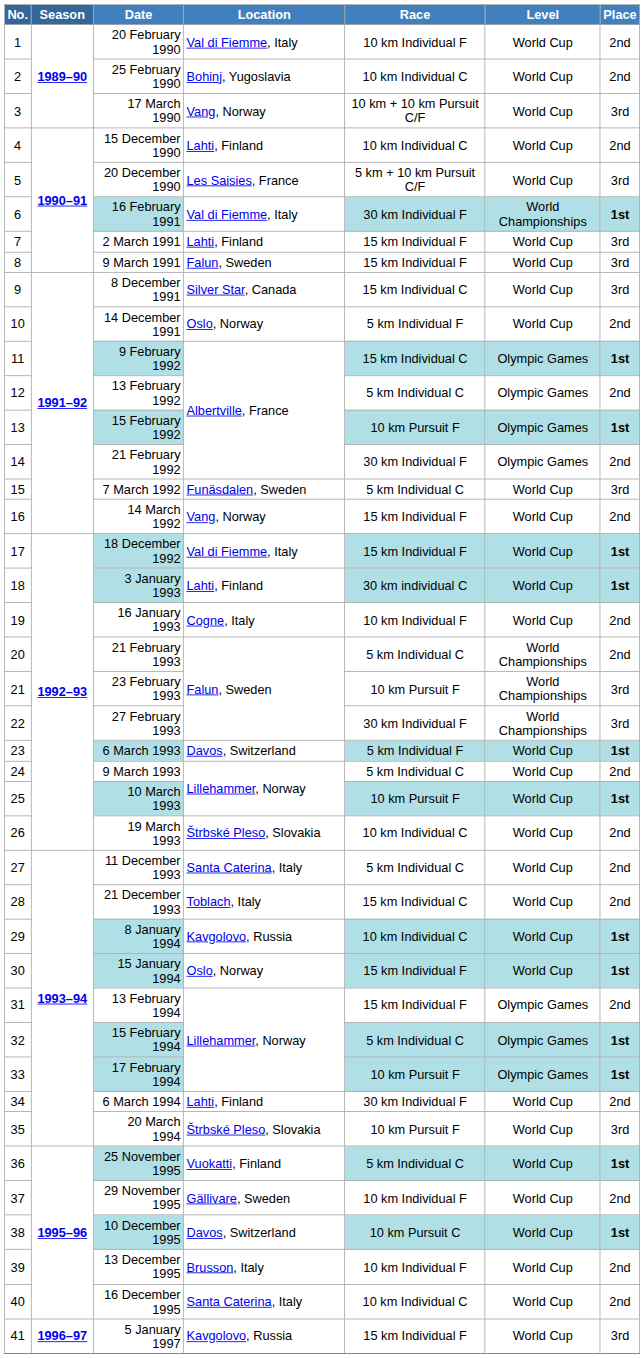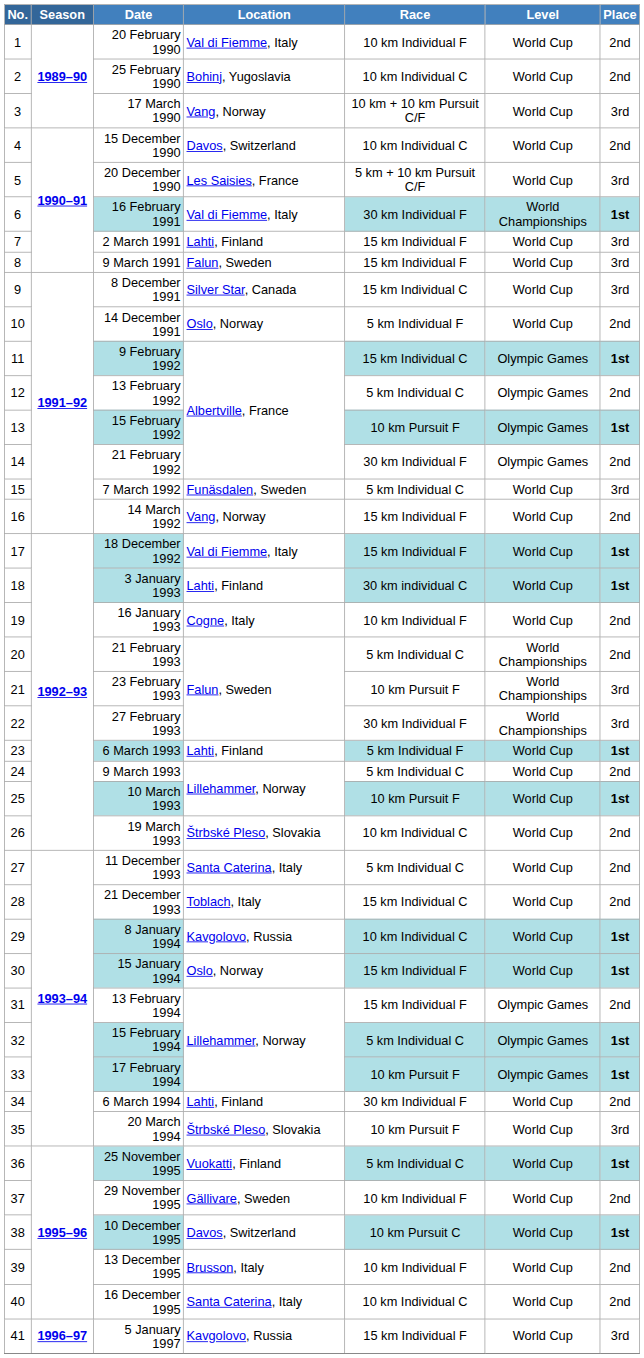(225, 146) Lahti, Finland -> (241, 146) Davos, Switzerland
(241, 751) Davos, Switzerland -> (225, 751) Lahti, Finland
